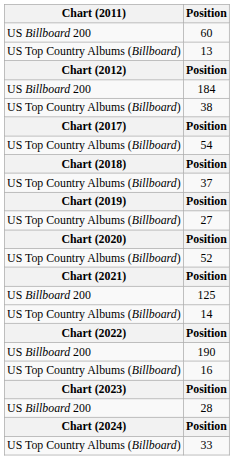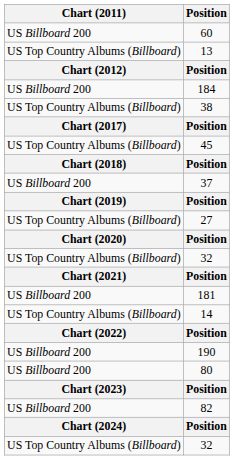(206, 145) 54 -> (206, 145) 45
(94, 182) US Top Country Albums (Billboard) -> (49, 182) US Billboard 200
(206, 257) 52 -> (206, 257) 32
(206, 295) 125 -> (206, 295) 181
(94, 370) US Top Country Albums (Billboard) -> (49, 370) US Billboard 200
(206, 370) 16 -> (206, 370) 80
(206, 408) 28 -> (206, 408) 82
(206, 445) 33 -> (206, 445) 32
